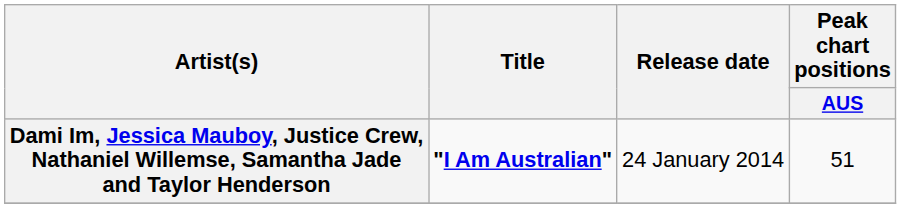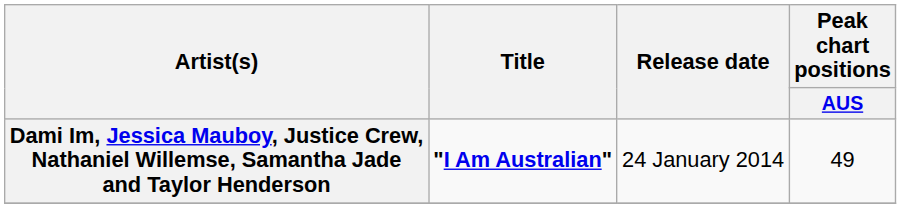(843, 160) 51 -> (843, 160) 49
